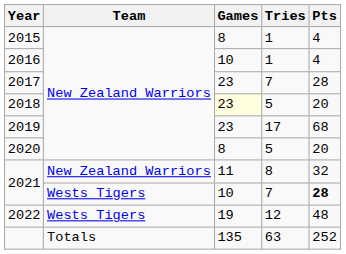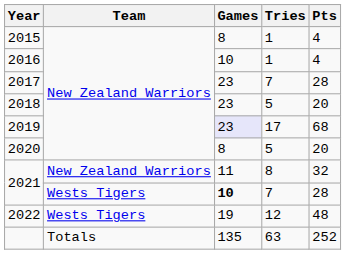(226, 105) lightyellow background -> (226, 105) no background
(226, 127) no background -> (226, 127) lavender background
(226, 194) normal -> (226, 194) bold
(321, 194) bold -> (321, 194) normal
